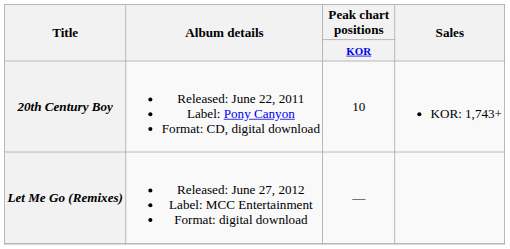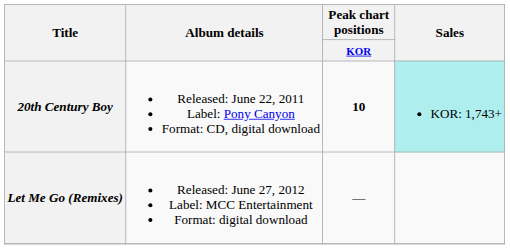(359, 106) normal -> (359, 106) bold
(450, 114) no background -> (450, 114) paleturquoise background
